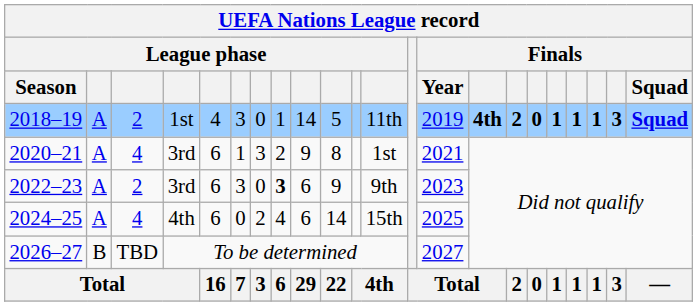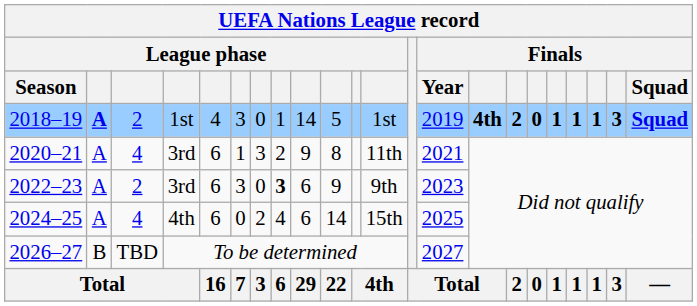(99, 119) normal -> (99, 119) bold
(384, 119) 11th -> (384, 119) 1st
(384, 152) 1st -> (384, 152) 11th
